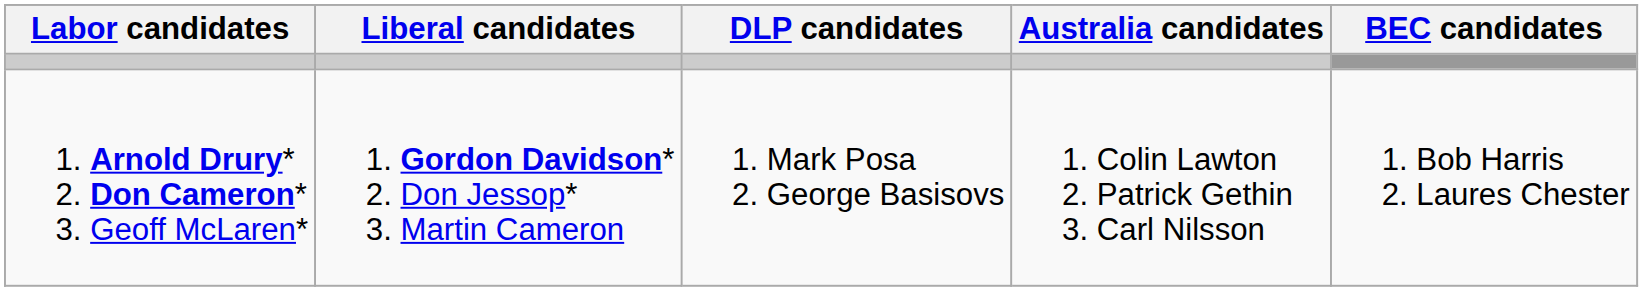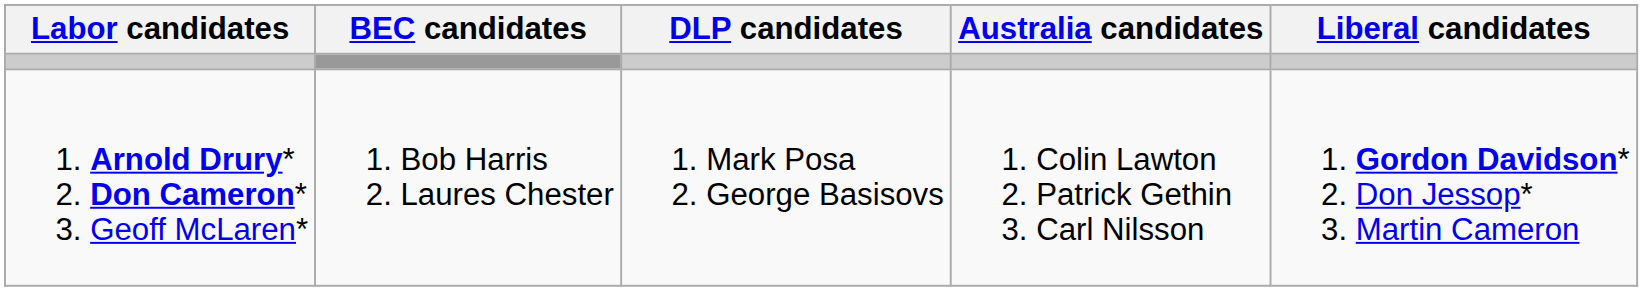columns swapped: (498, 29) <-> (1484, 29)
